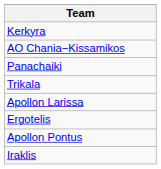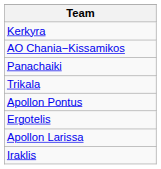(45, 102) Apollon Larissa -> (45, 102) Apollon Pontus
(45, 137) Apollon Pontus -> (45, 137) Apollon Larissa
